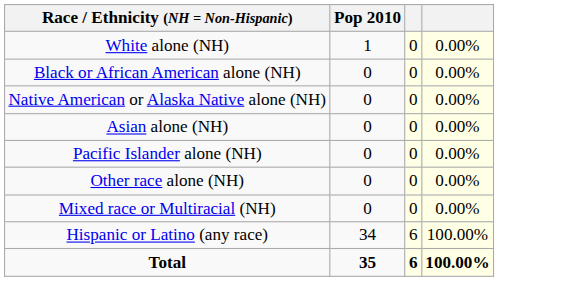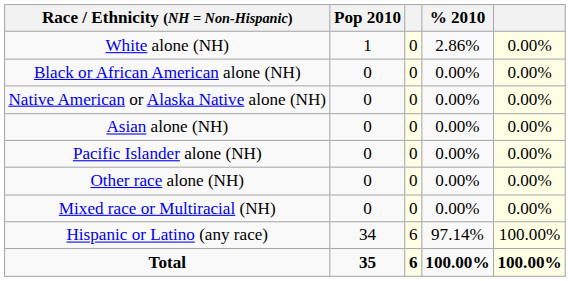+ column: (457, 18)
